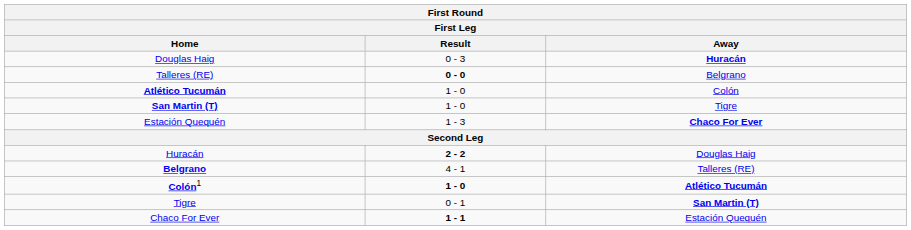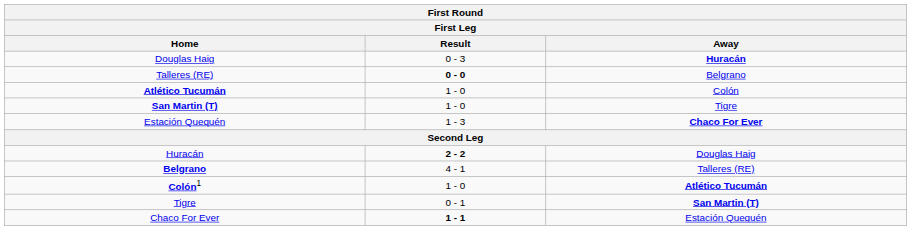(455, 185) bold -> (455, 185) normal
